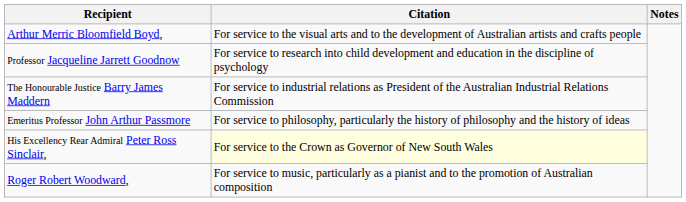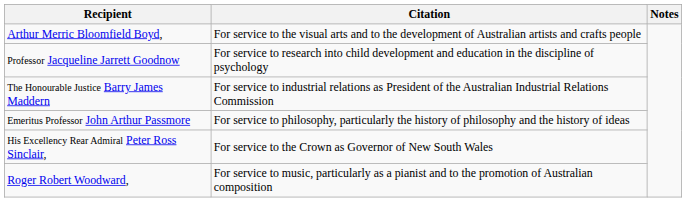(353, 147) lightyellow background -> (353, 147) no background
